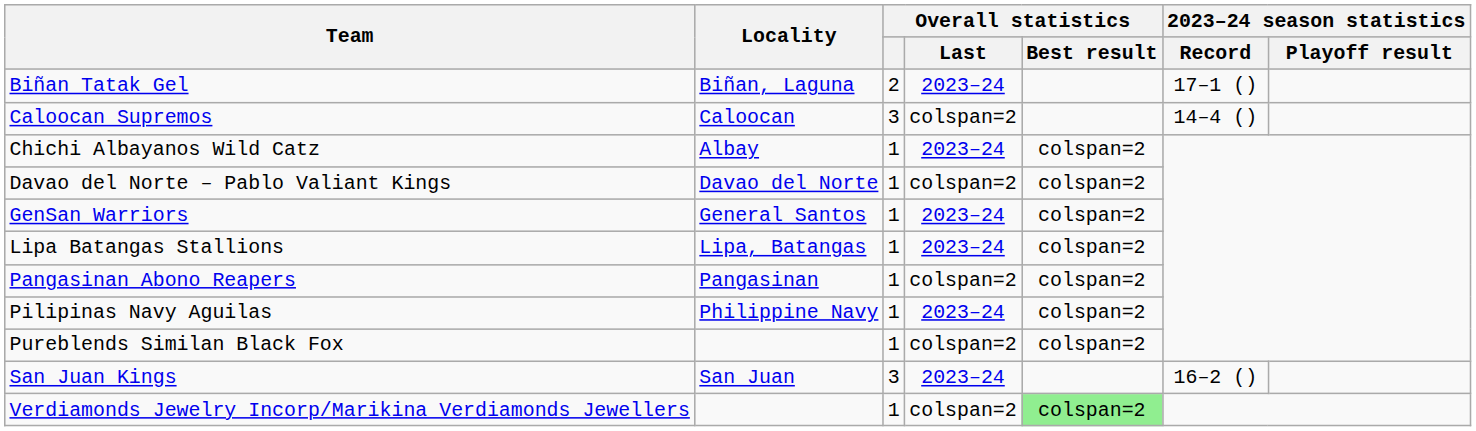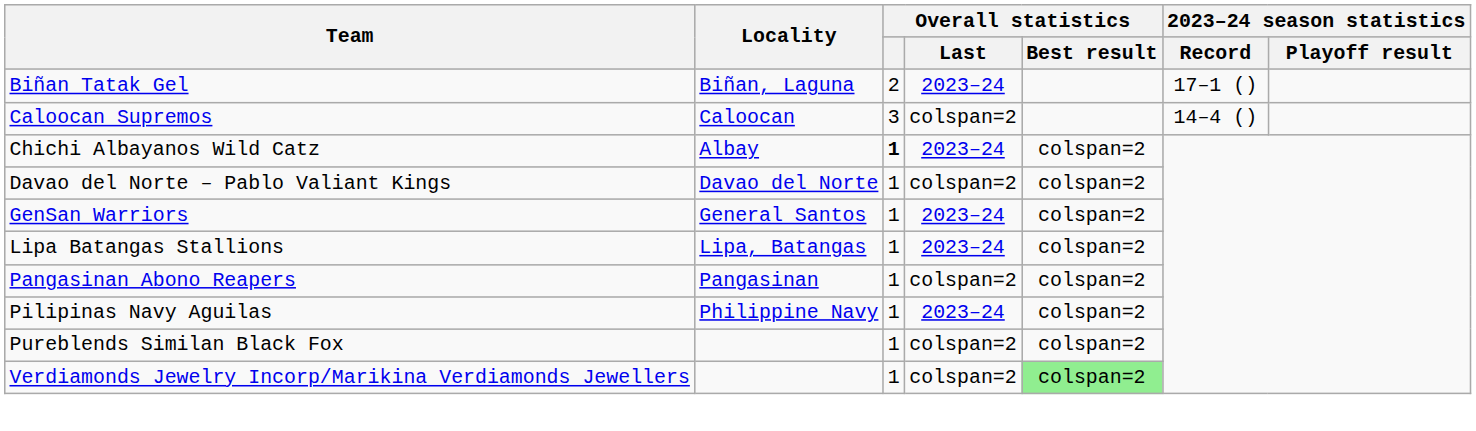(894, 151) normal -> (894, 151) bold
- row: (93, 378)
